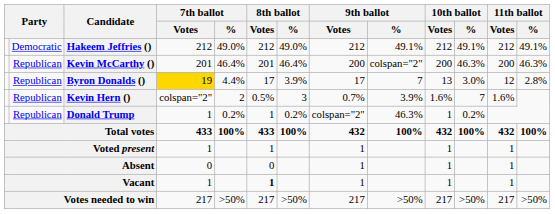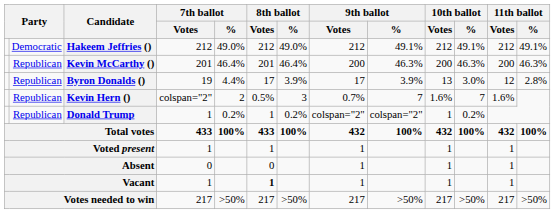(396, 64) colspan="2" -> (409, 64) 46.3%
(207, 81) gold background -> (207, 81) no background
(420, 81) 7 -> (411, 81) 3.9%
(411, 98) 3.9% -> (420, 98) 7
(409, 115) 46.3% -> (396, 115) colspan="2"
